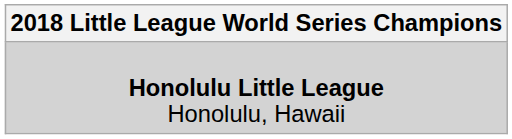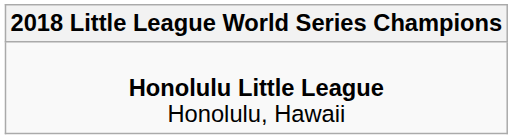(256, 87) lightgrey background -> (256, 87) no background
